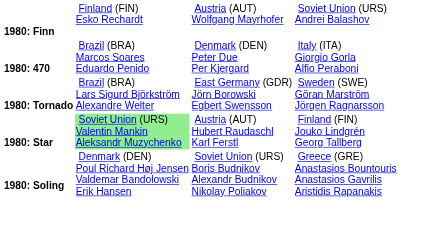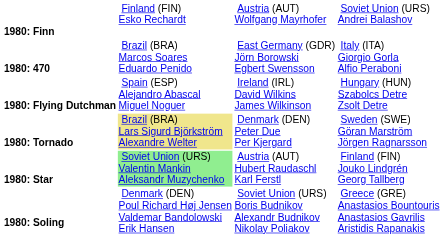(229, 57) Denmark (DEN) Peter Due Per Kjergard -> (285, 57) East Germany (GDR) Jörn Borowski Egbert Swensson
+ row: (60, 106)
(128, 94) no background -> (171, 131) khaki background
(242, 94) East Germany (GDR) Jörn Borowski Egbert Swensson -> (272, 131) Denmark (DEN) Peter Due Per Kjergard
